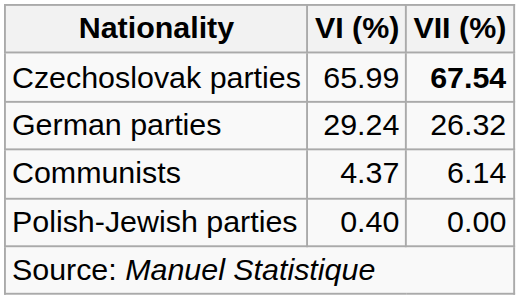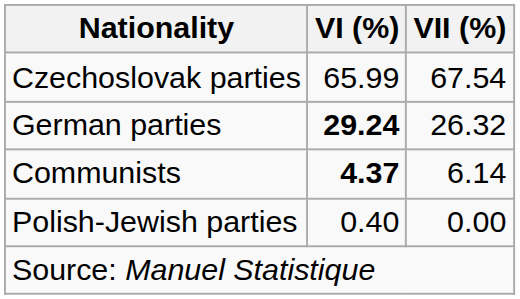(468, 76) bold -> (468, 76) normal
(361, 125) normal -> (361, 125) bold
(370, 173) normal -> (370, 173) bold
